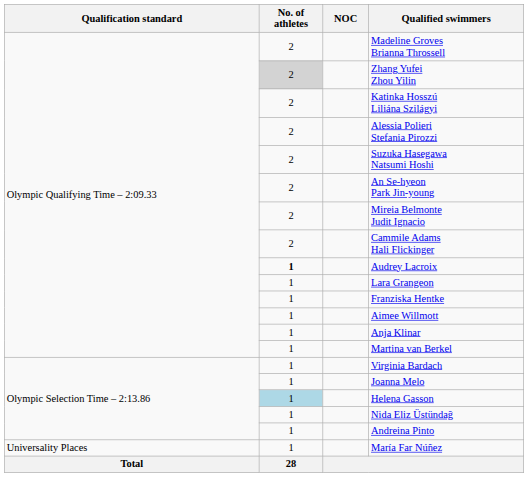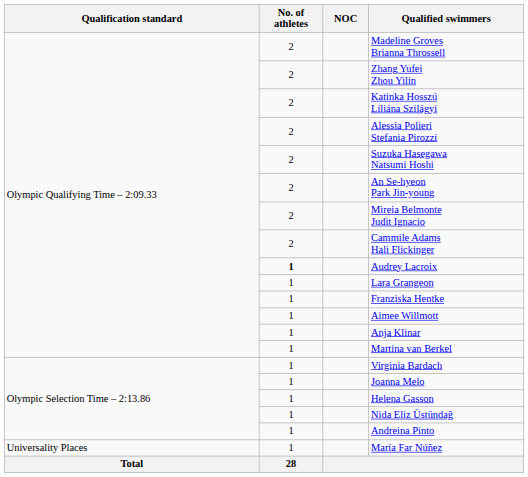(291, 74) lightgrey background -> (291, 74) no background
(291, 398) lightblue background -> (291, 398) no background
